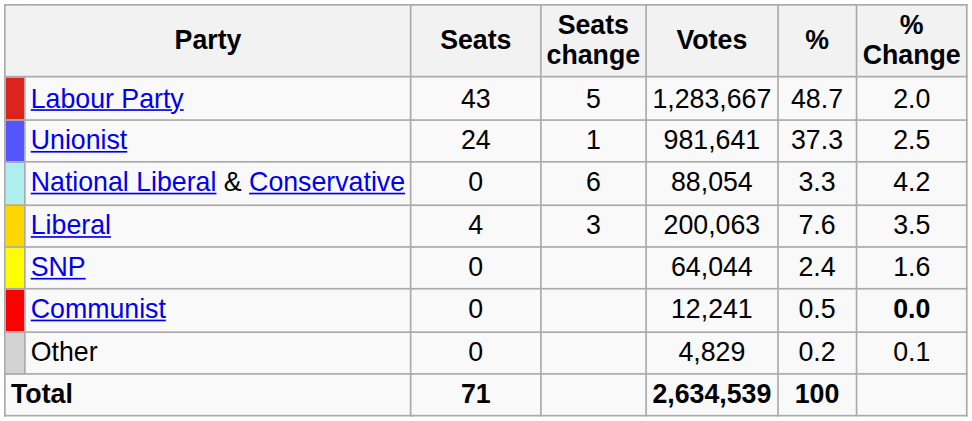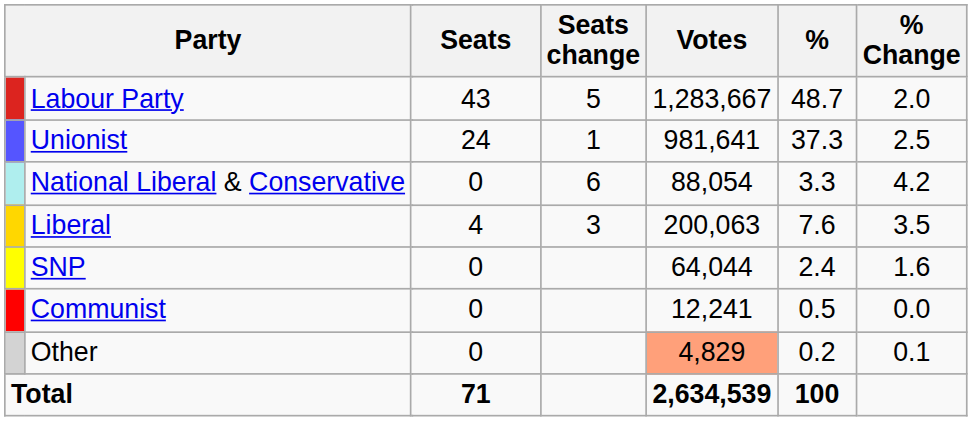(912, 310) bold -> (912, 310) normal
(712, 352) no background -> (712, 352) lightsalmon background
